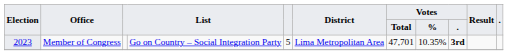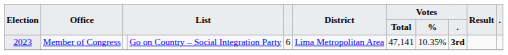(288, 42) 5 -> (288, 42) 6
(401, 42) 47,701 -> (401, 42) 47,141
